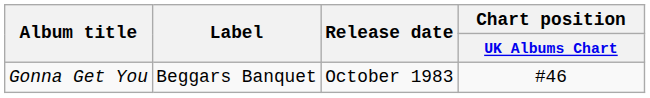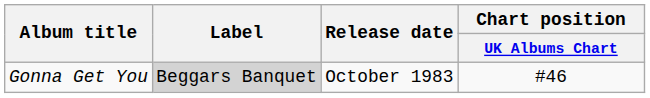(237, 77) no background -> (237, 77) lightgrey background
